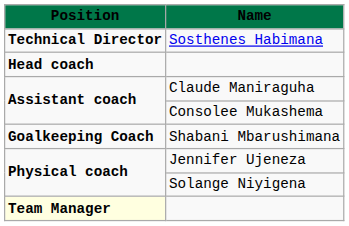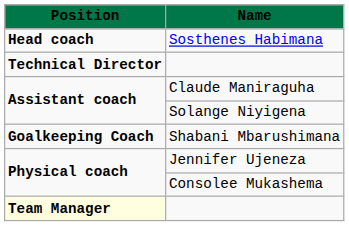(85, 40) Technical Director -> (51, 40) Head coach
(51, 64) Head coach -> (85, 64) Technical Director
(246, 112) Consolee Mukashema -> (237, 112) Solange Niyigena
(237, 184) Solange Niyigena -> (246, 184) Consolee Mukashema
